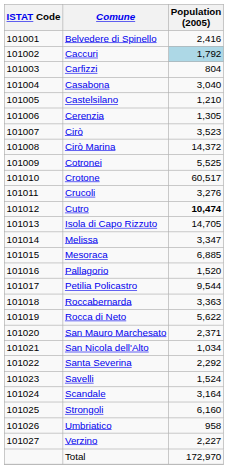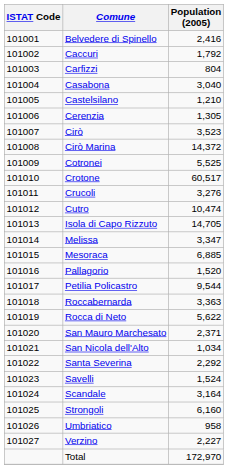(209, 54) lightblue background -> (209, 54) no background
(206, 208) bold -> (206, 208) normal
